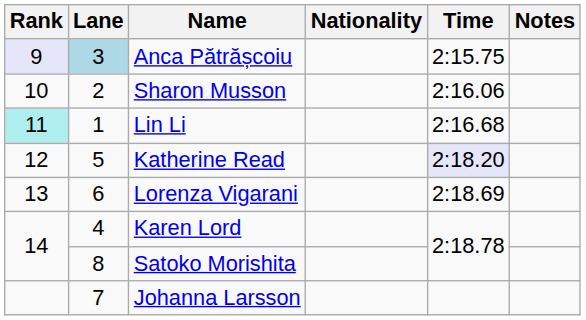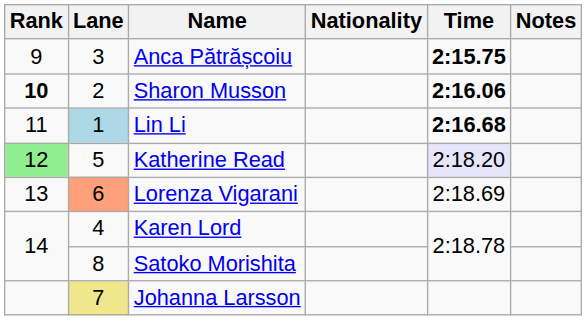(36, 56) lavender background -> (36, 56) no background
(98, 56) lightblue background -> (98, 56) no background
(468, 56) normal -> (469, 56) bold
(36, 90) normal -> (36, 90) bold
(468, 90) normal -> (469, 90) bold
(36, 125) paleturquoise background -> (36, 125) no background
(98, 125) no background -> (98, 125) lightblue background
(468, 125) normal -> (469, 125) bold
(36, 159) no background -> (36, 159) lightgreen background
(98, 194) no background -> (98, 194) lightsalmon background
(98, 297) no background -> (98, 297) khaki background
